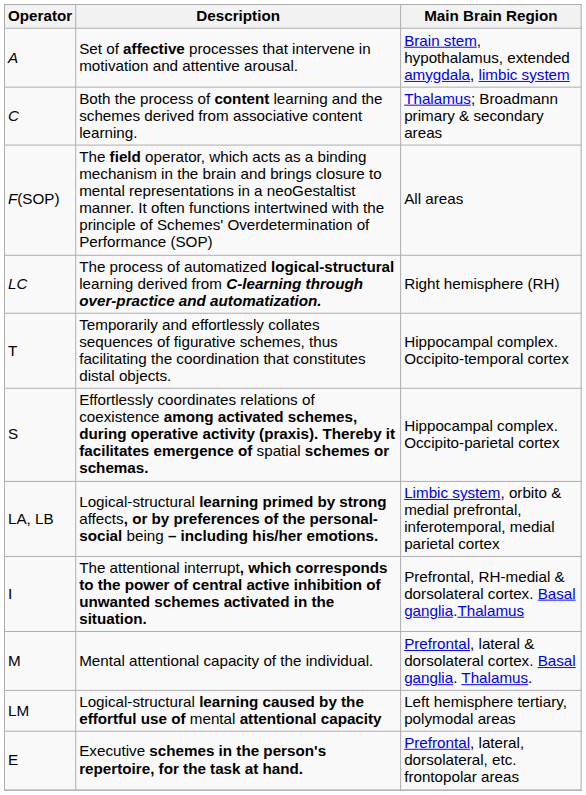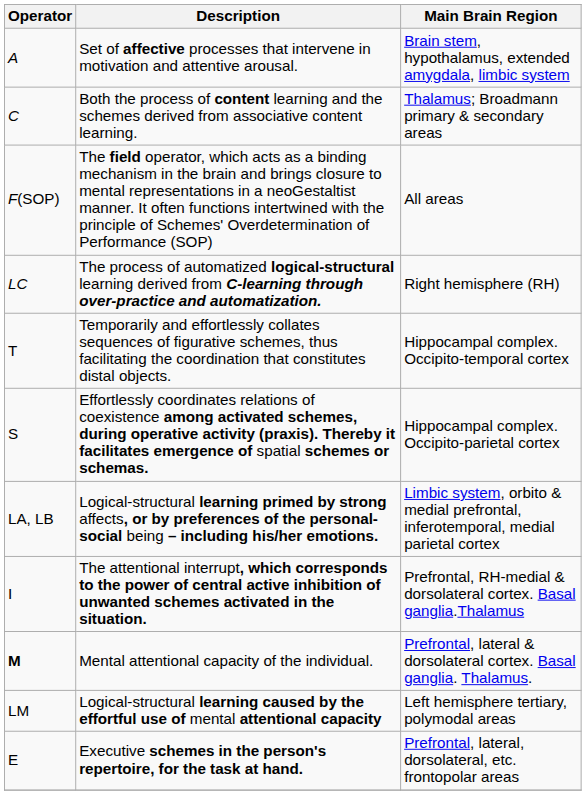(14, 661) normal -> (14, 661) bold
